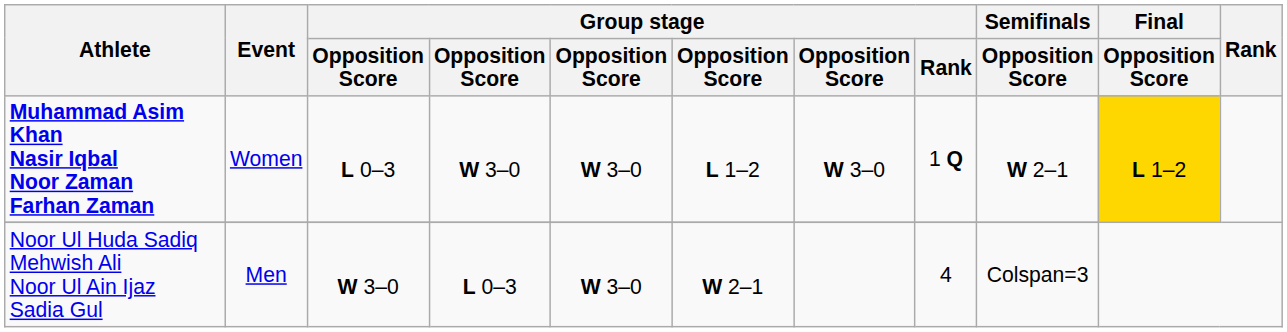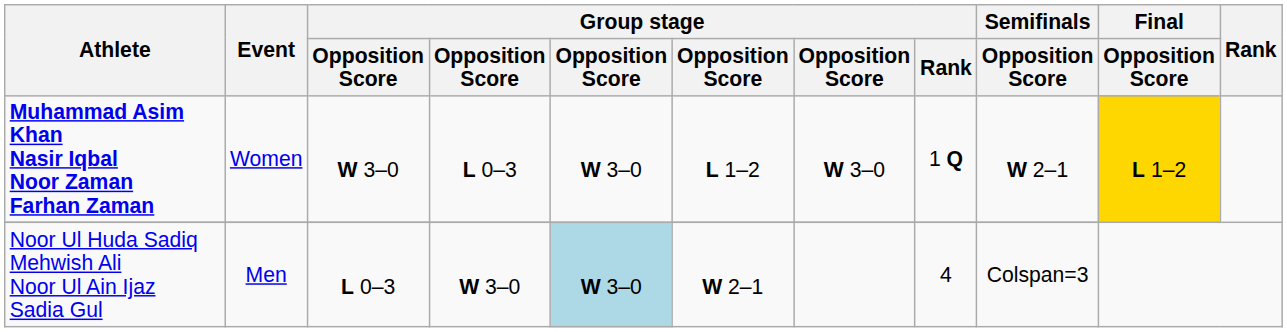(368, 171) L 0–3 -> (368, 171) W 3–0
(490, 171) W 3–0 -> (490, 171) L 0–3
(368, 287) W 3–0 -> (368, 287) L 0–3
(490, 287) L 0–3 -> (490, 287) W 3–0
(611, 287) no background -> (611, 287) lightblue background
